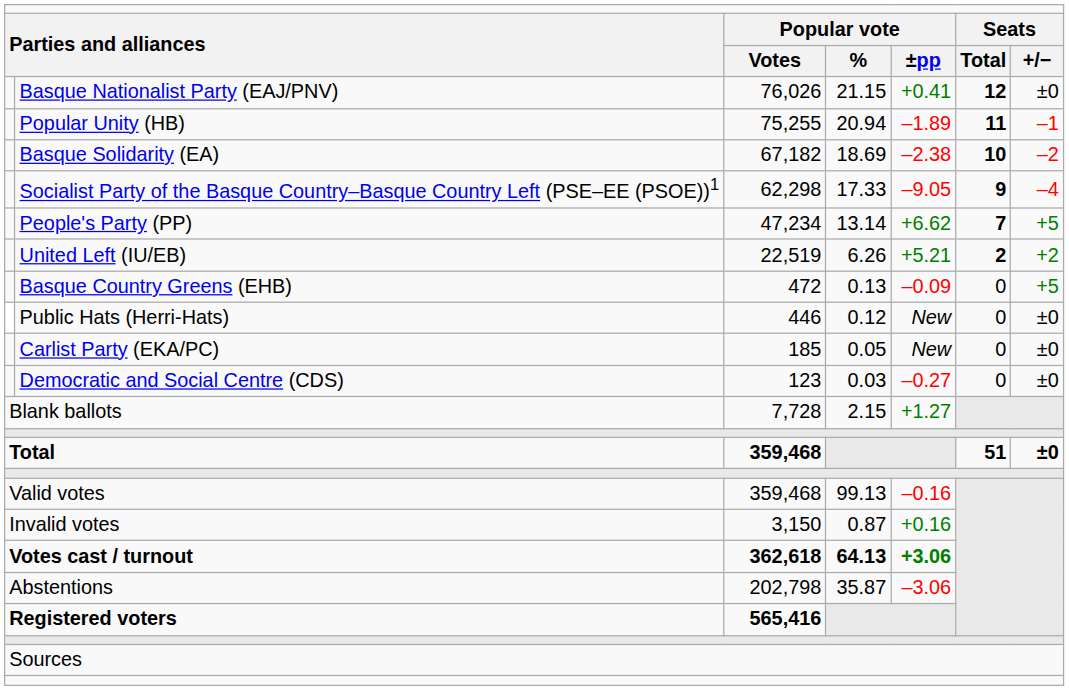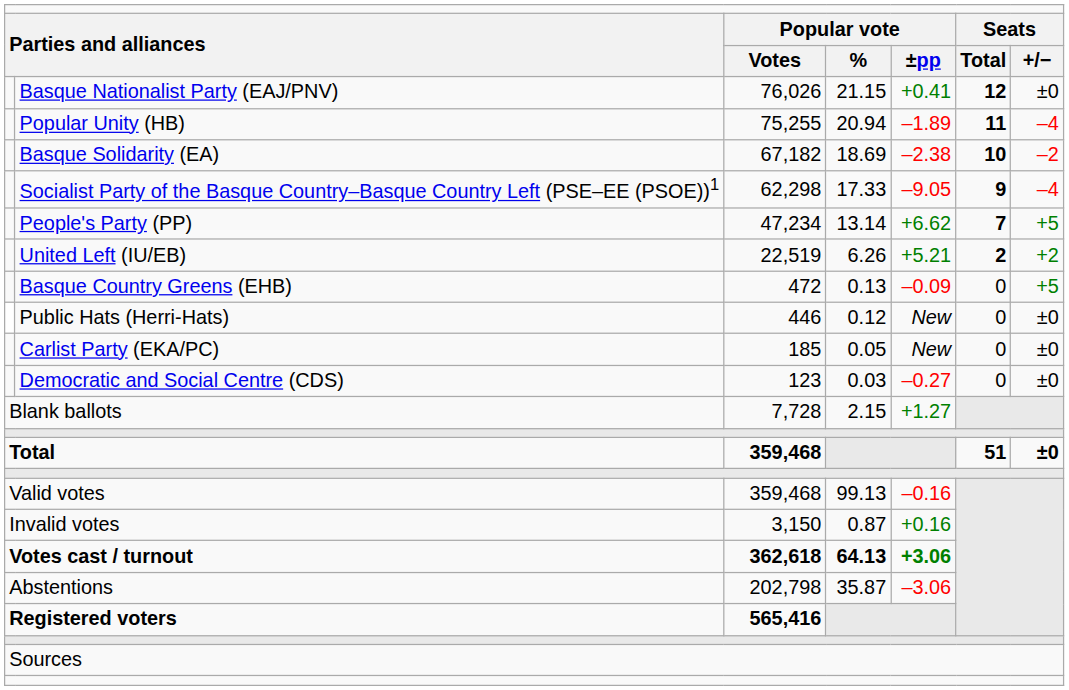(1048, 123) –1 -> (1048, 123) –4
